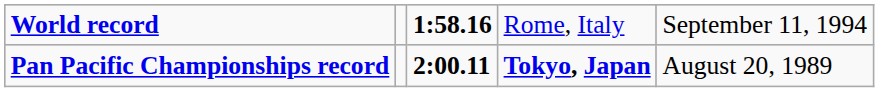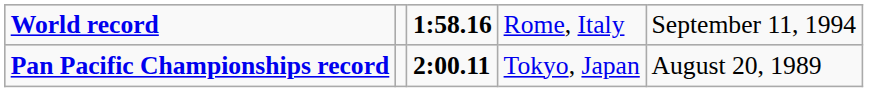(577, 65) bold -> (572, 65) normal
